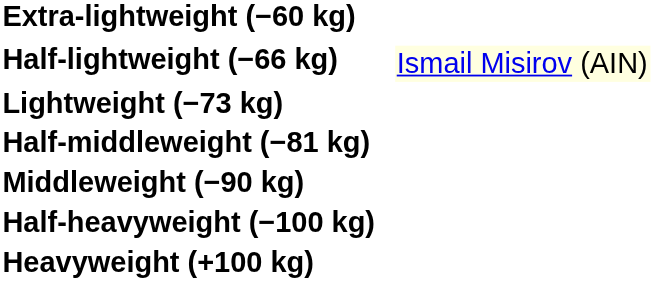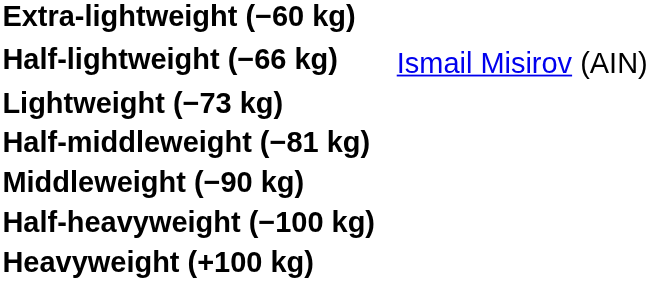(522, 63) lightyellow background -> (522, 63) no background
